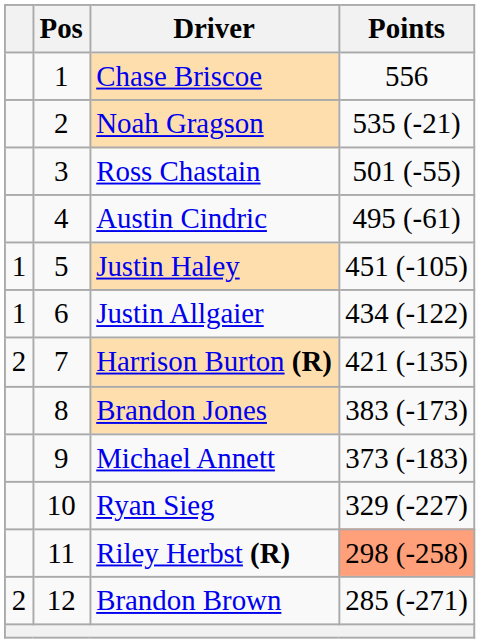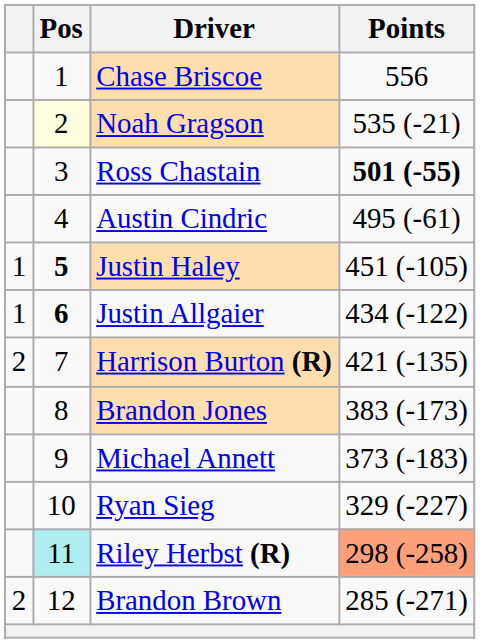(61, 123) no background -> (61, 123) lightyellow background
(407, 171) normal -> (407, 171) bold
(61, 266) normal -> (61, 266) bold
(61, 314) normal -> (61, 314) bold
(61, 552) no background -> (61, 552) paleturquoise background
